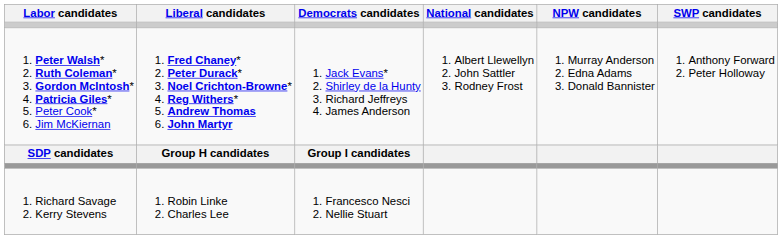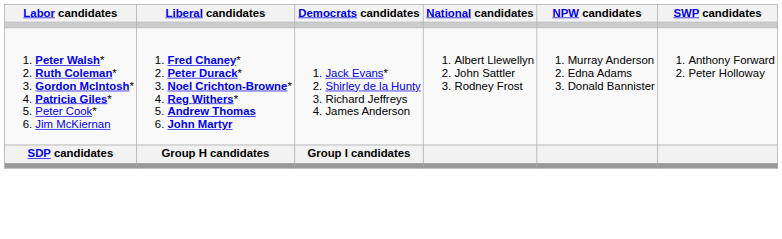- row: (70, 208)
